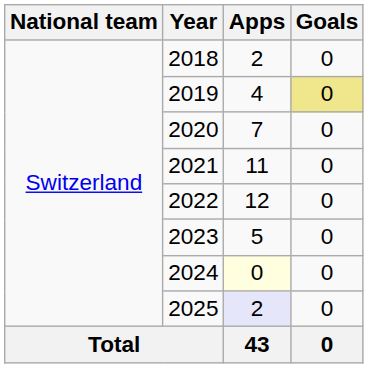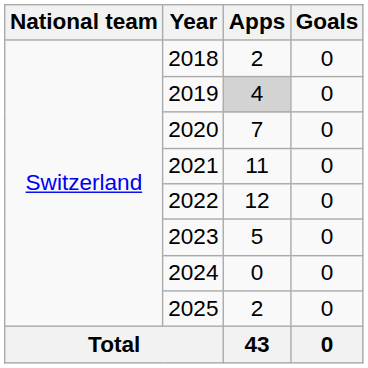(257, 93) no background -> (257, 93) lightgrey background
(327, 93) khaki background -> (327, 93) no background
(257, 272) lightyellow background -> (257, 272) no background
(257, 308) lavender background -> (257, 308) no background
